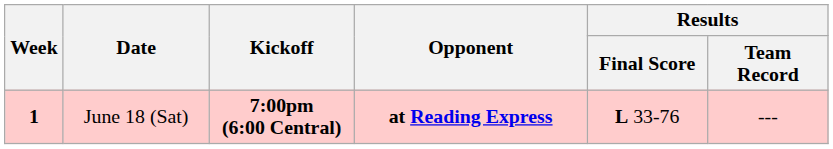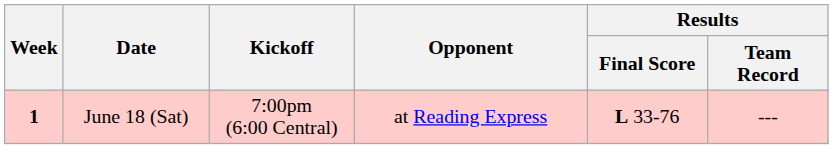(282, 116) bold -> (282, 116) normal
(471, 116) bold -> (471, 116) normal
